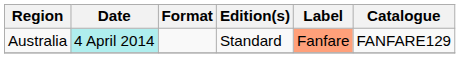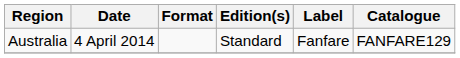(114, 40) paleturquoise background -> (114, 40) no background
(323, 40) lightsalmon background -> (323, 40) no background
